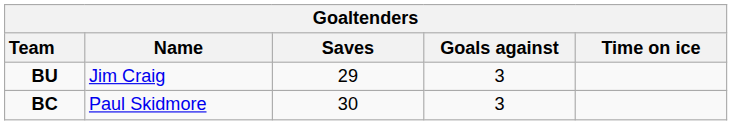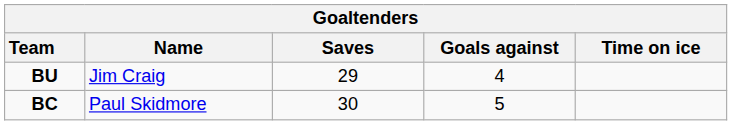(499, 76) 3 -> (499, 76) 4
(499, 104) 3 -> (499, 104) 5
